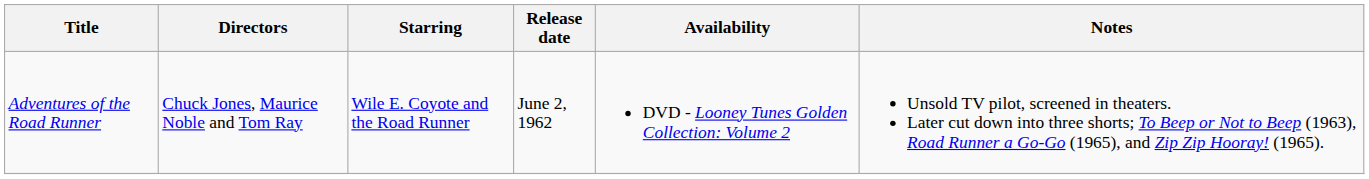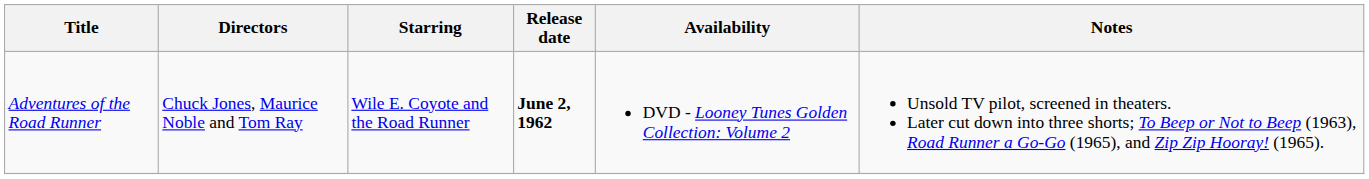(542, 112) normal -> (544, 112) bold
